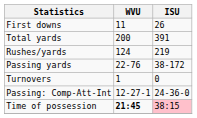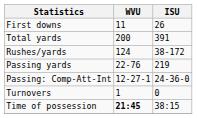(162, 52) 219 -> (170, 52) 38-172
(170, 66) 38-172 -> (162, 66) 219
rows swapped: (59, 93) <-> (29, 79)
(167, 106) pink background -> (167, 106) no background
